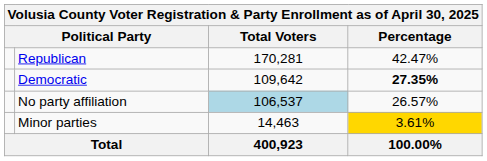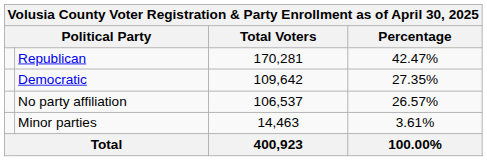(415, 79) bold -> (415, 79) normal
(278, 101) lightblue background -> (278, 101) no background
(415, 123) gold background -> (415, 123) no background
